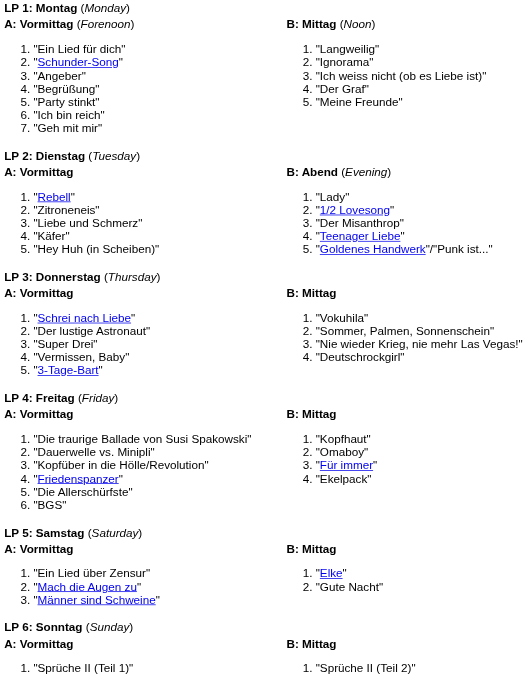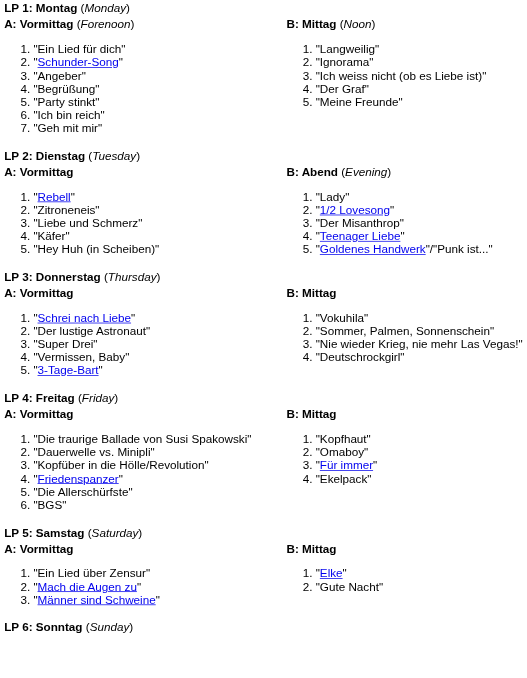- row: (144, 656)
